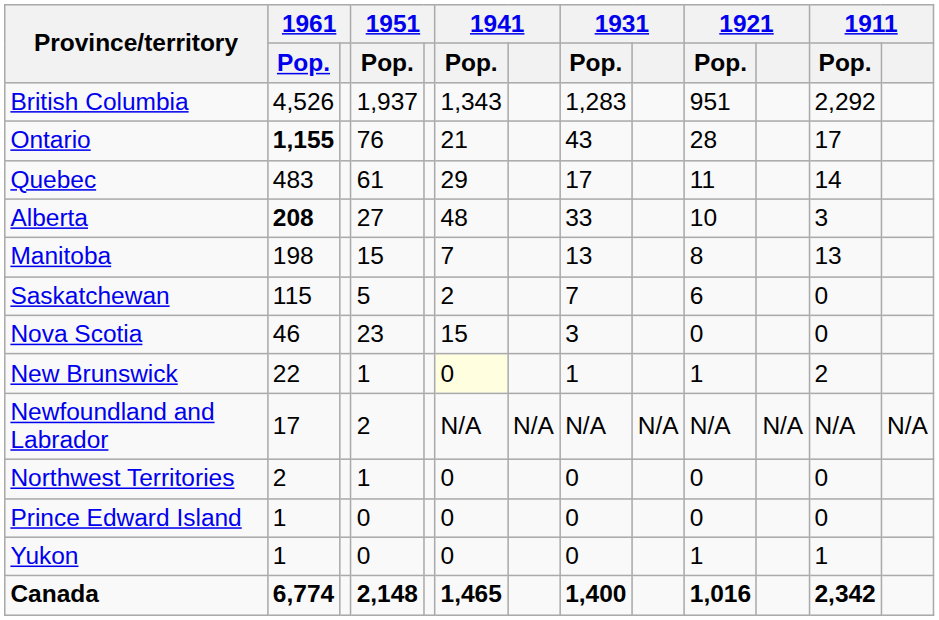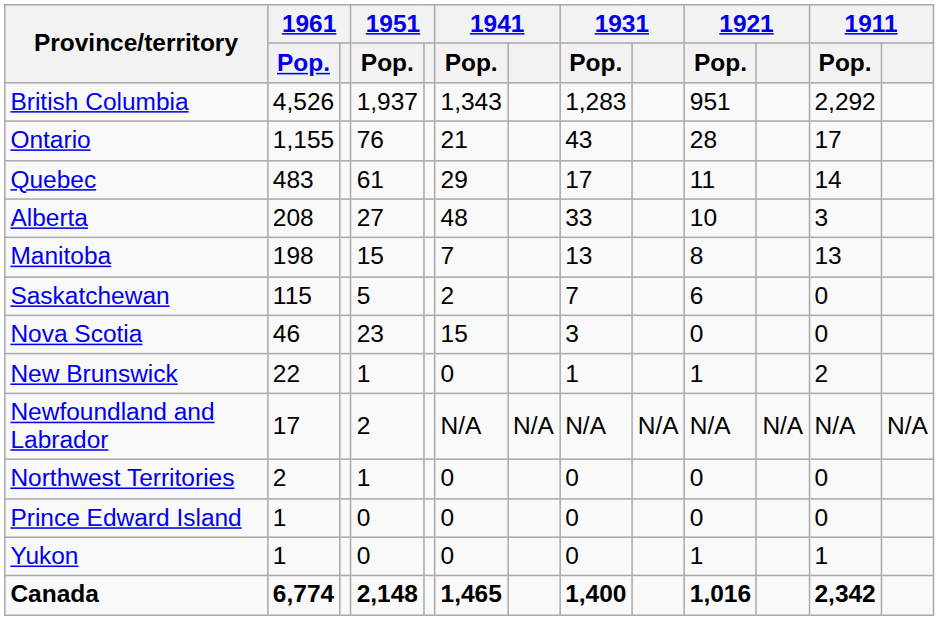(303, 140) bold -> (303, 140) normal
(293, 218) bold -> (293, 218) normal
(447, 373) lightyellow background -> (447, 373) no background
